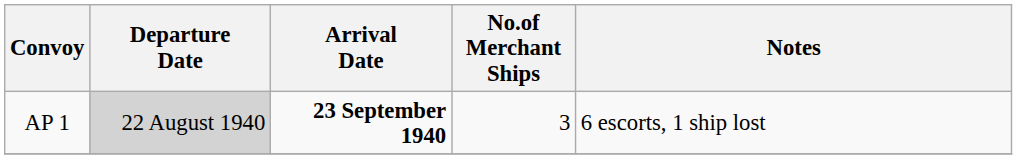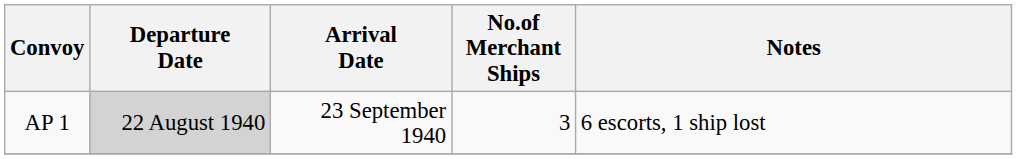(380, 122) bold -> (383, 122) normal
